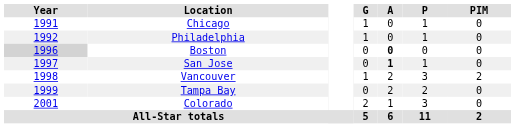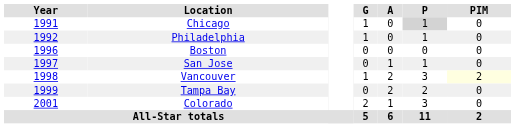(425, 24) no background -> (425, 24) lightgrey background
(46, 50) lightgrey background -> (46, 50) no background
(390, 50) bold -> (390, 50) normal
(390, 64) bold -> (390, 64) normal
(479, 77) no background -> (479, 77) lightyellow background
